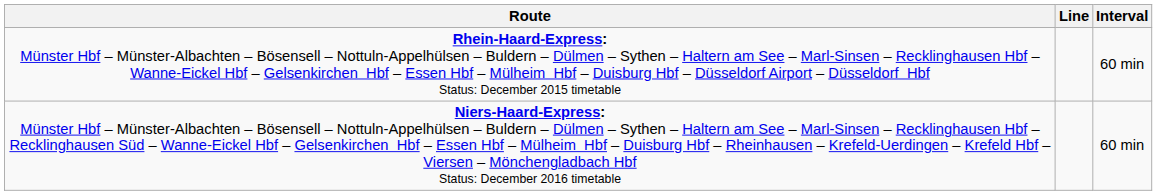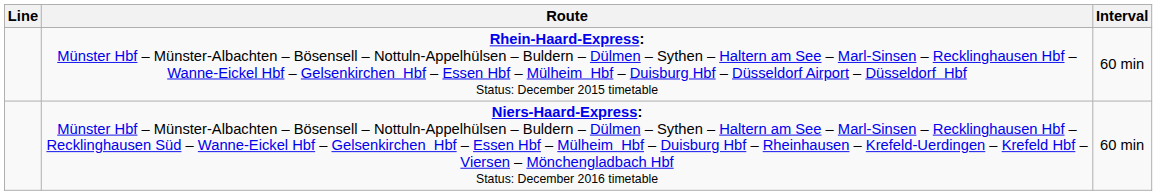columns swapped: (1074, 16) <-> (530, 16)
